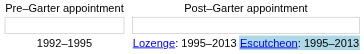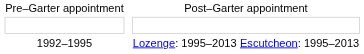(300, 43) lightblue background -> (300, 43) no background
